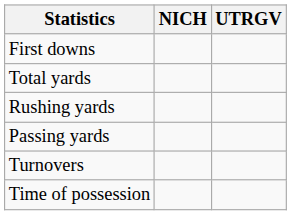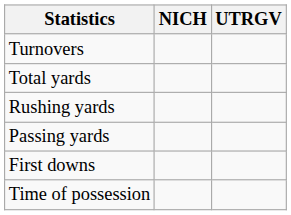rows swapped: (52, 48) <-> (46, 165)
